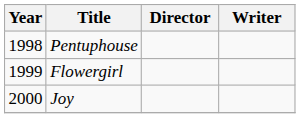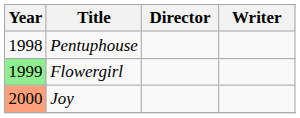(25, 71) no background -> (25, 71) lightgreen background
(25, 98) no background -> (25, 98) lightsalmon background
